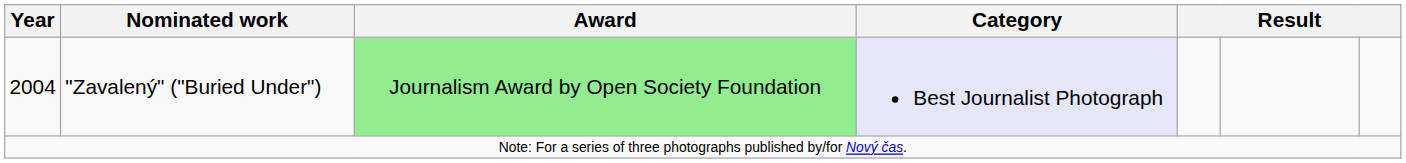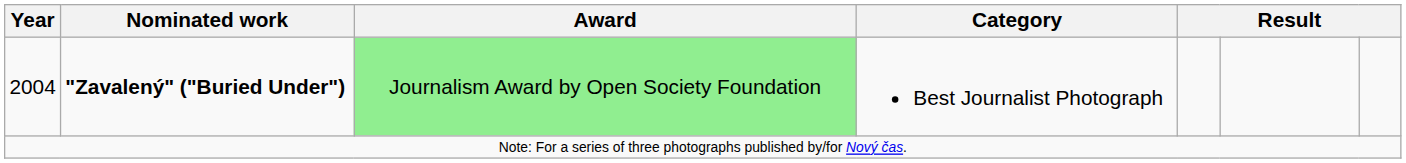(193, 86) normal -> (205, 86) bold
(1017, 98) lavender background -> (1017, 98) no background
